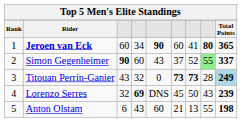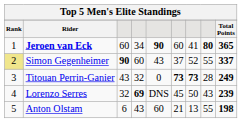(14, 61) no background -> (14, 61) khaki background
(208, 61) lightgreen background -> (208, 61) no background
(226, 77) lightblue background -> (226, 77) no background
